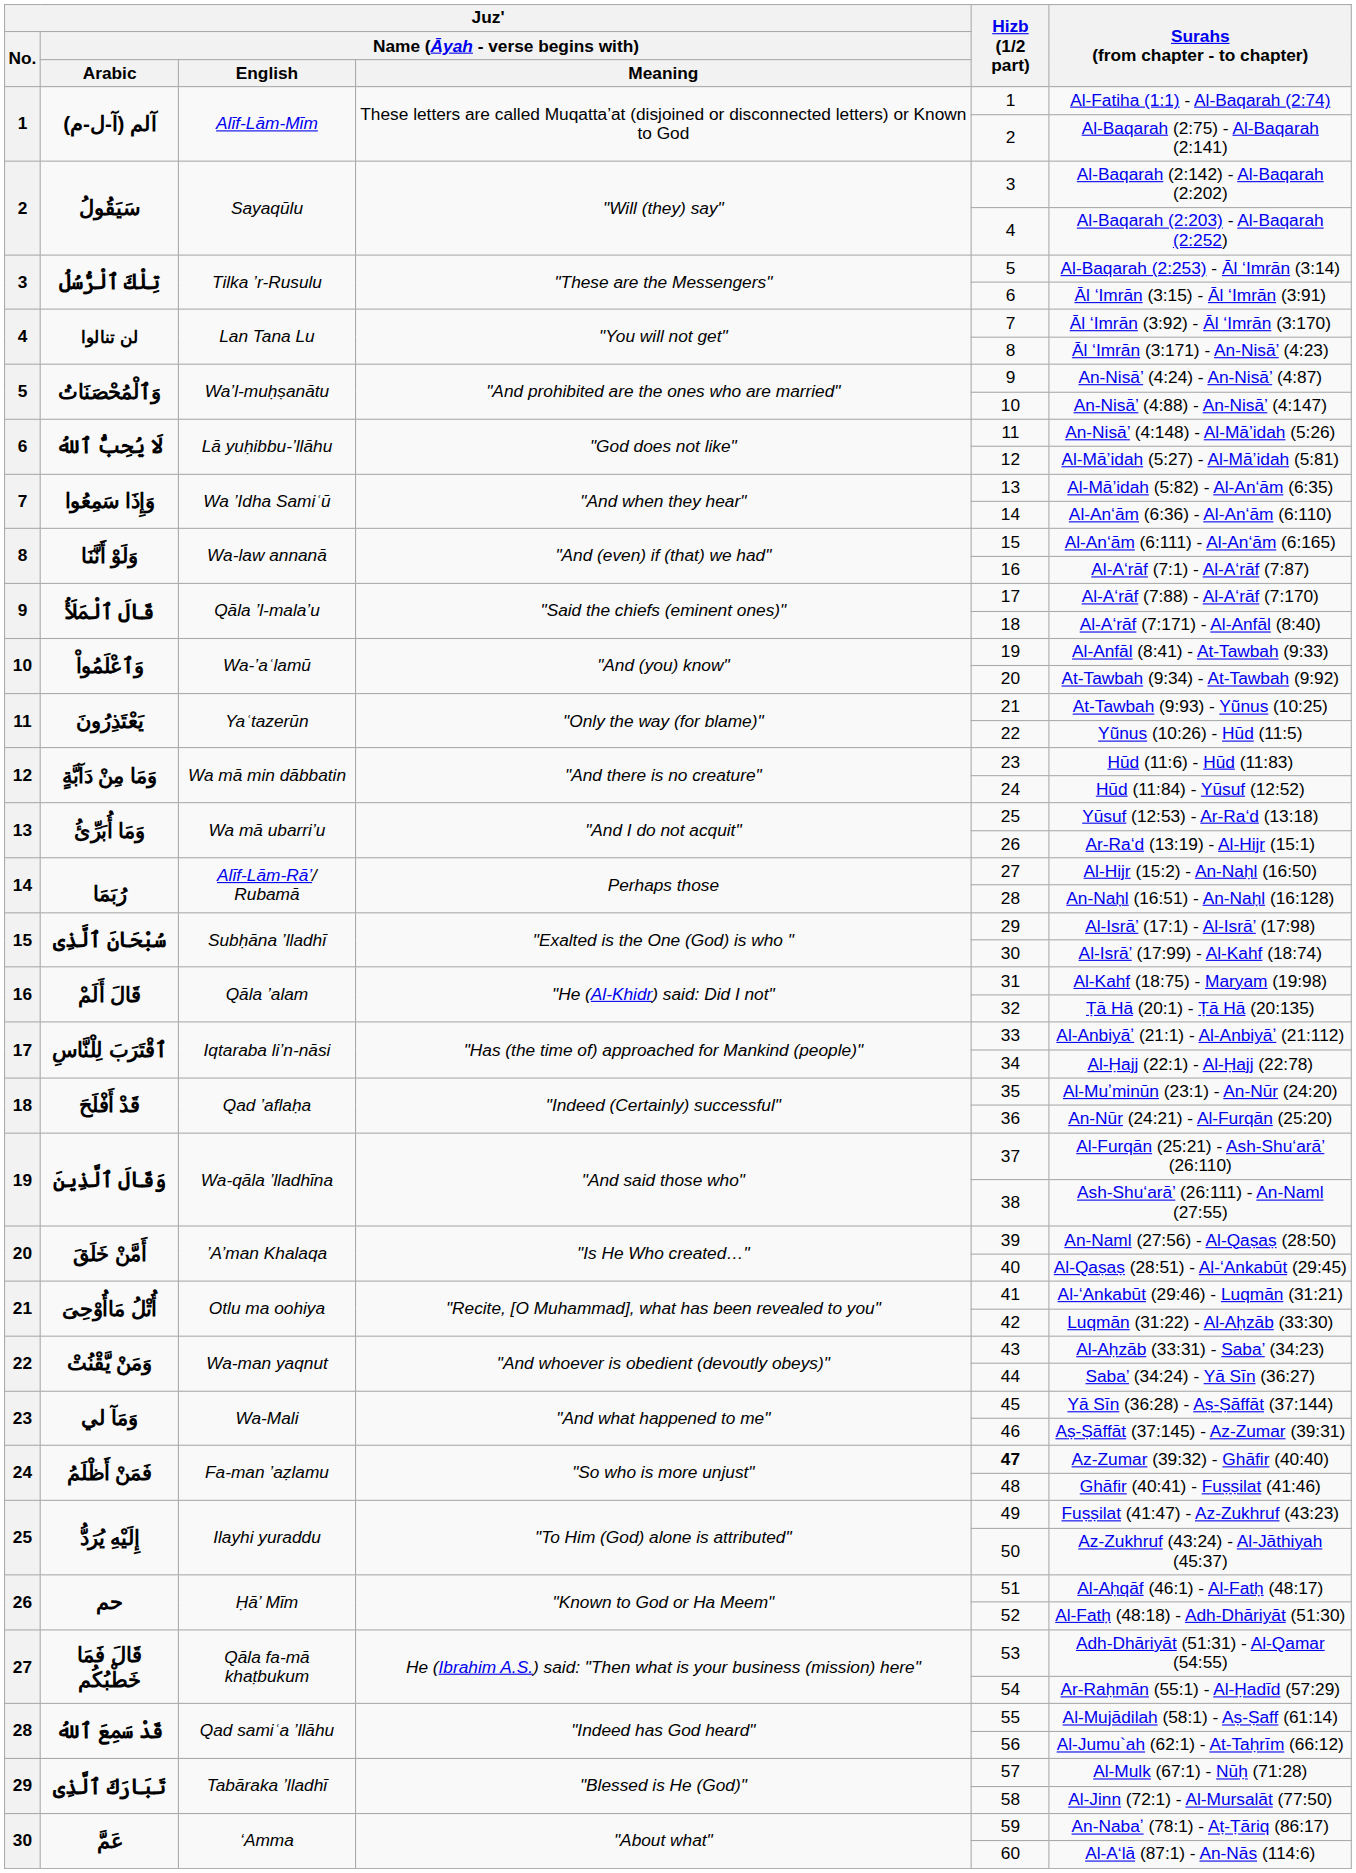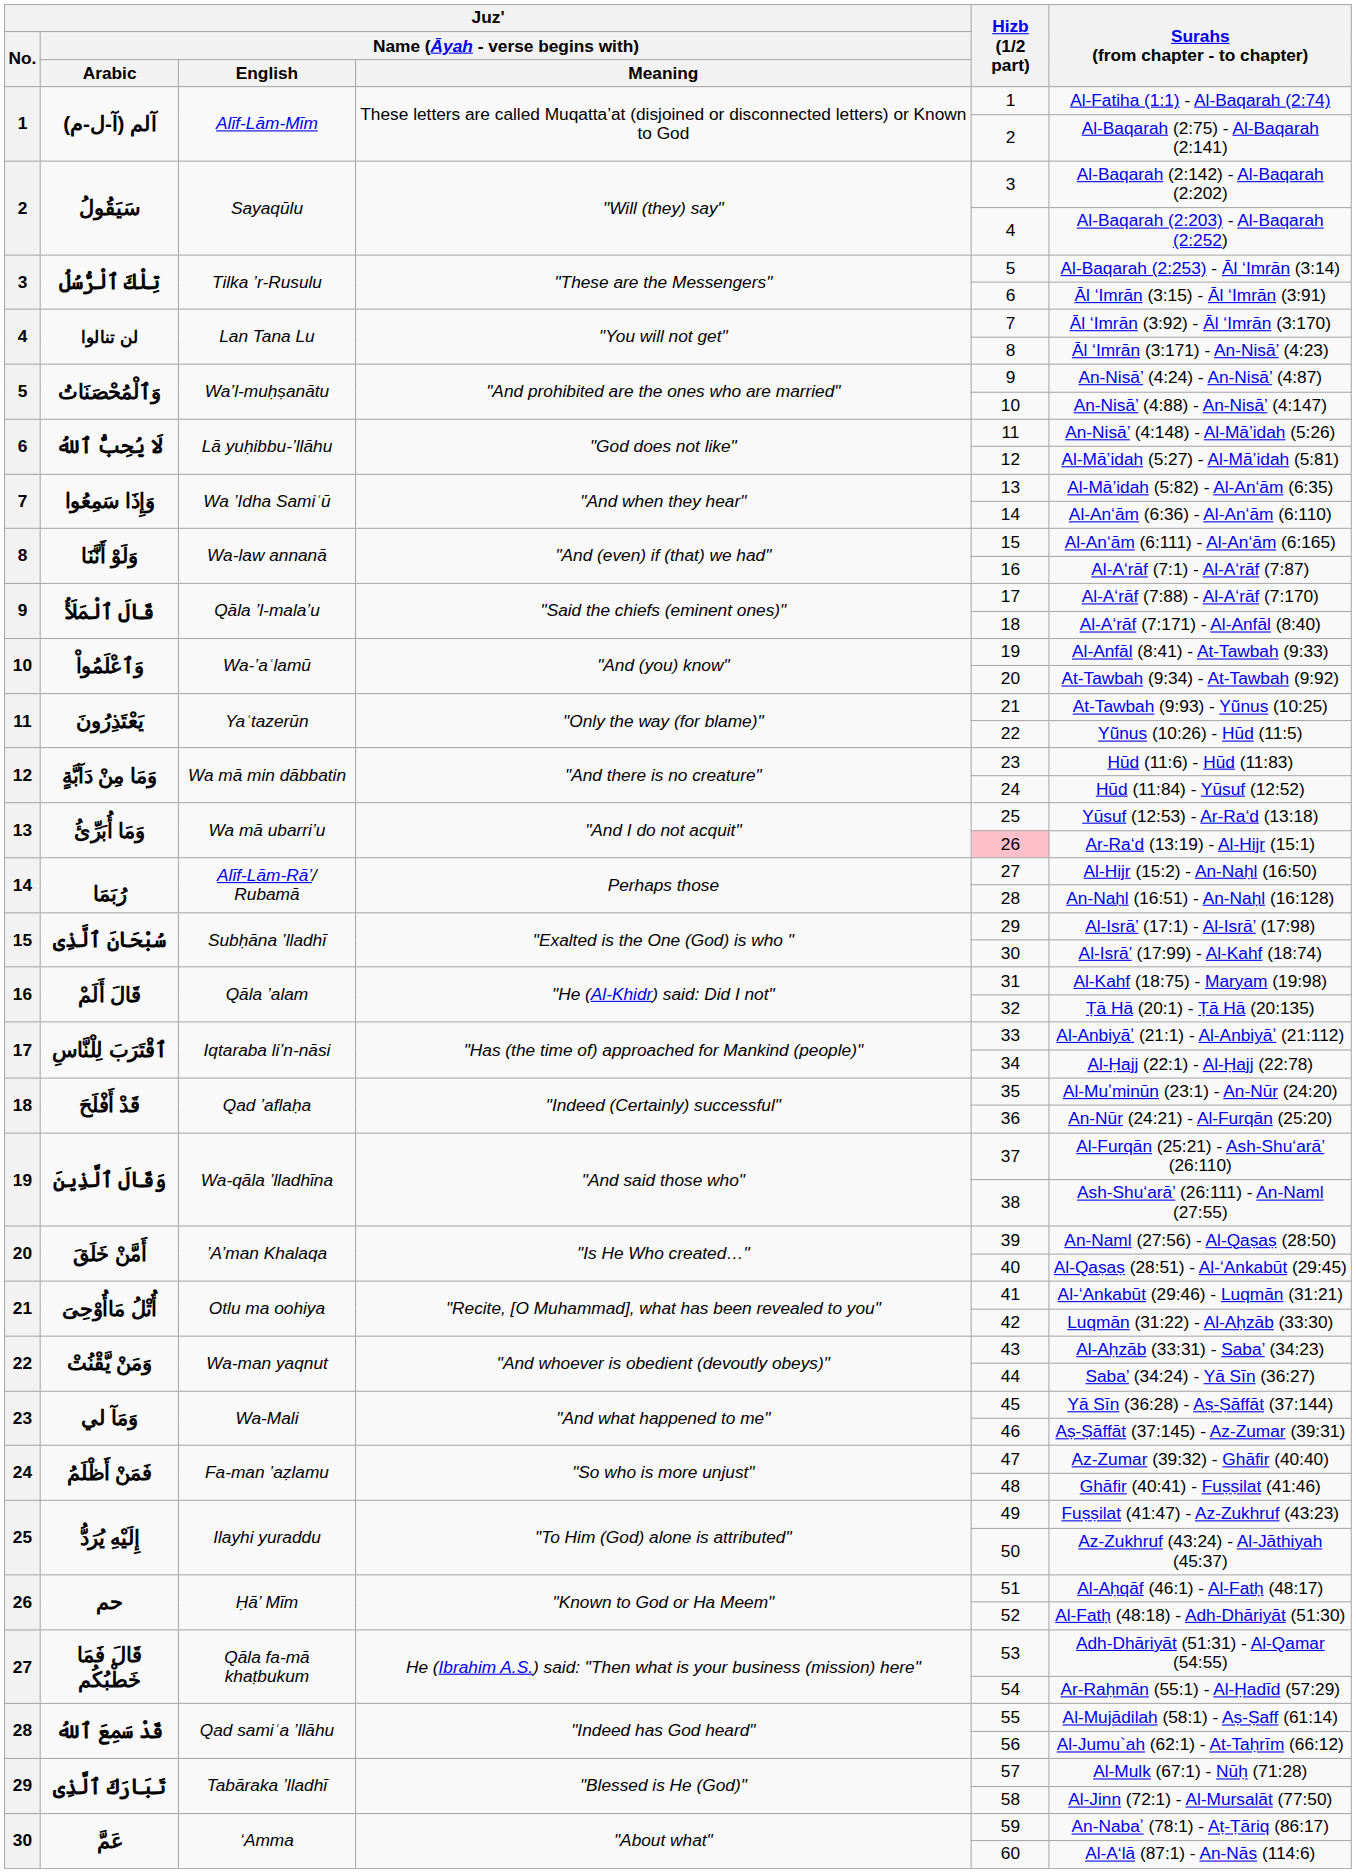(1010, 843) no background -> (1010, 843) pink background
(1010, 1459) bold -> (1010, 1459) normal
